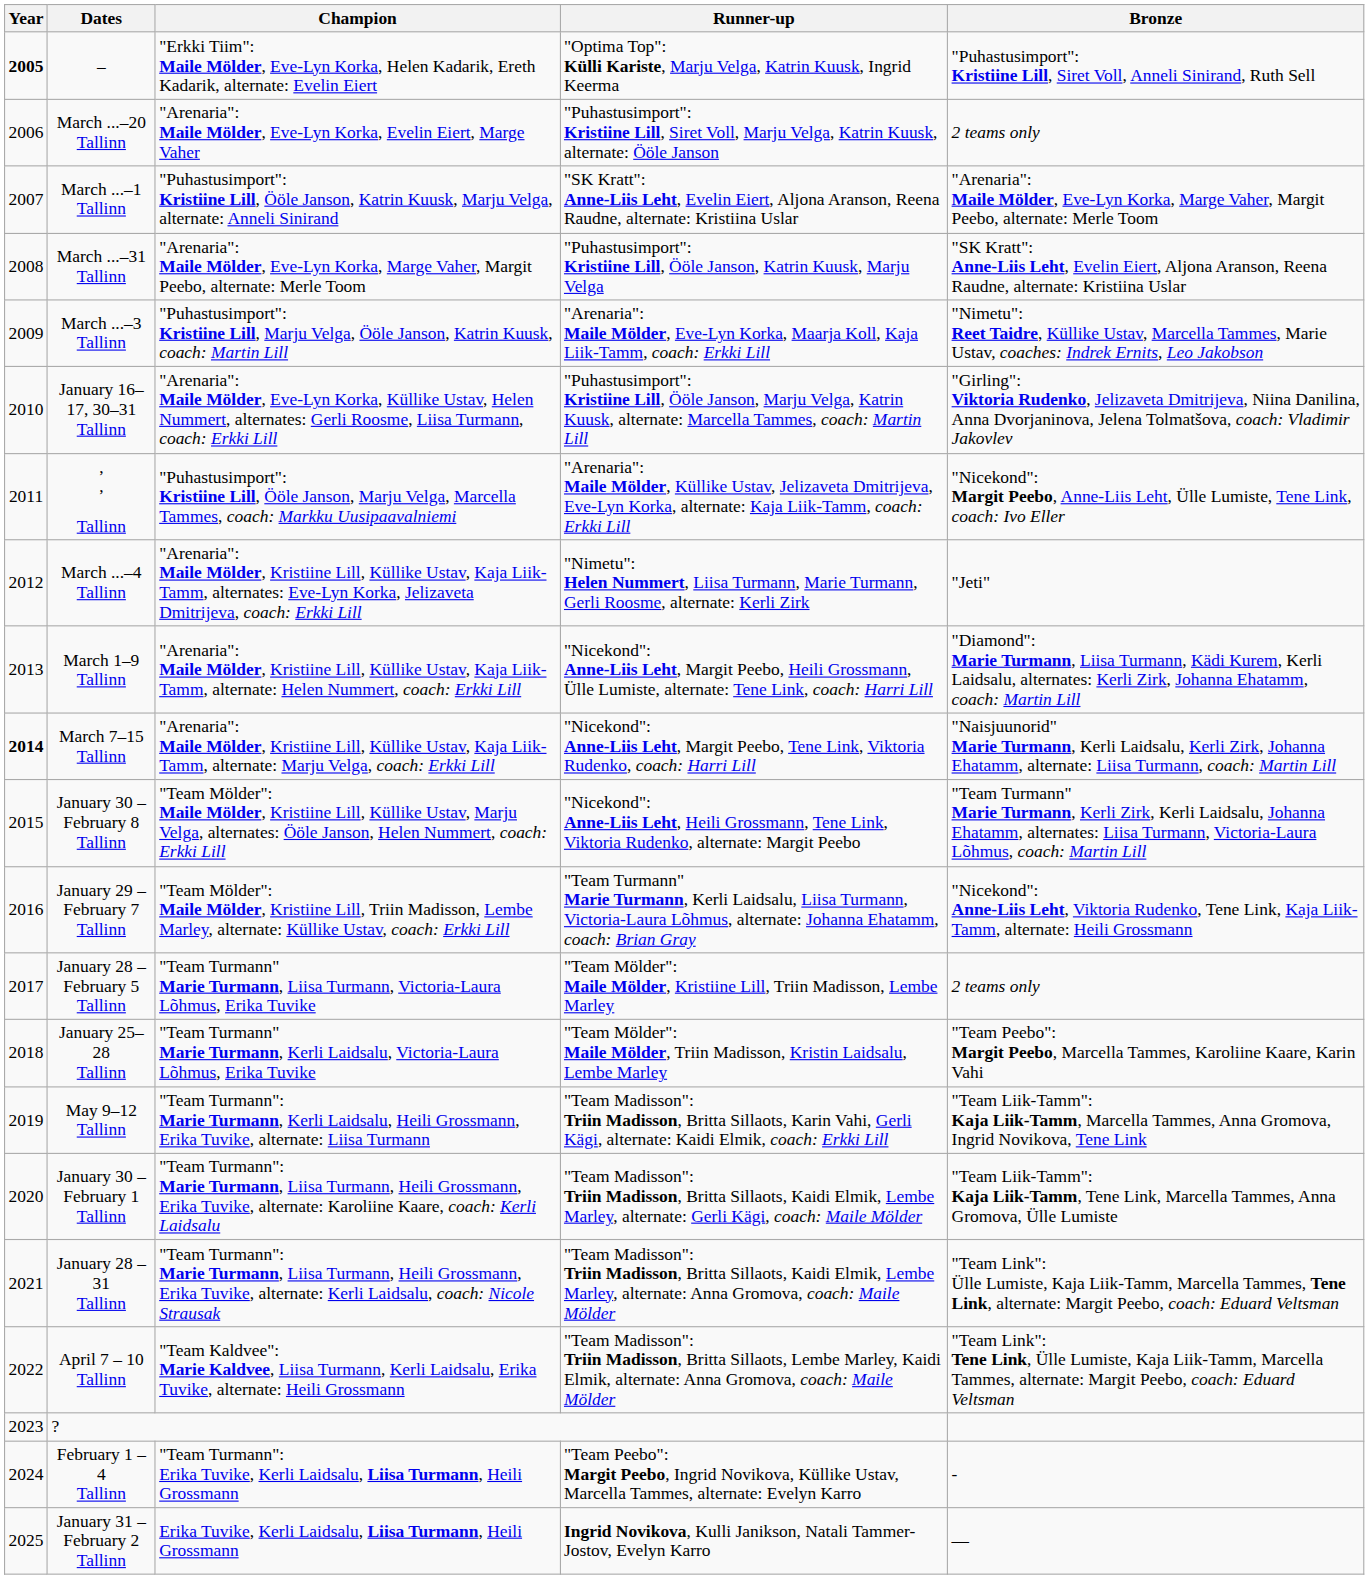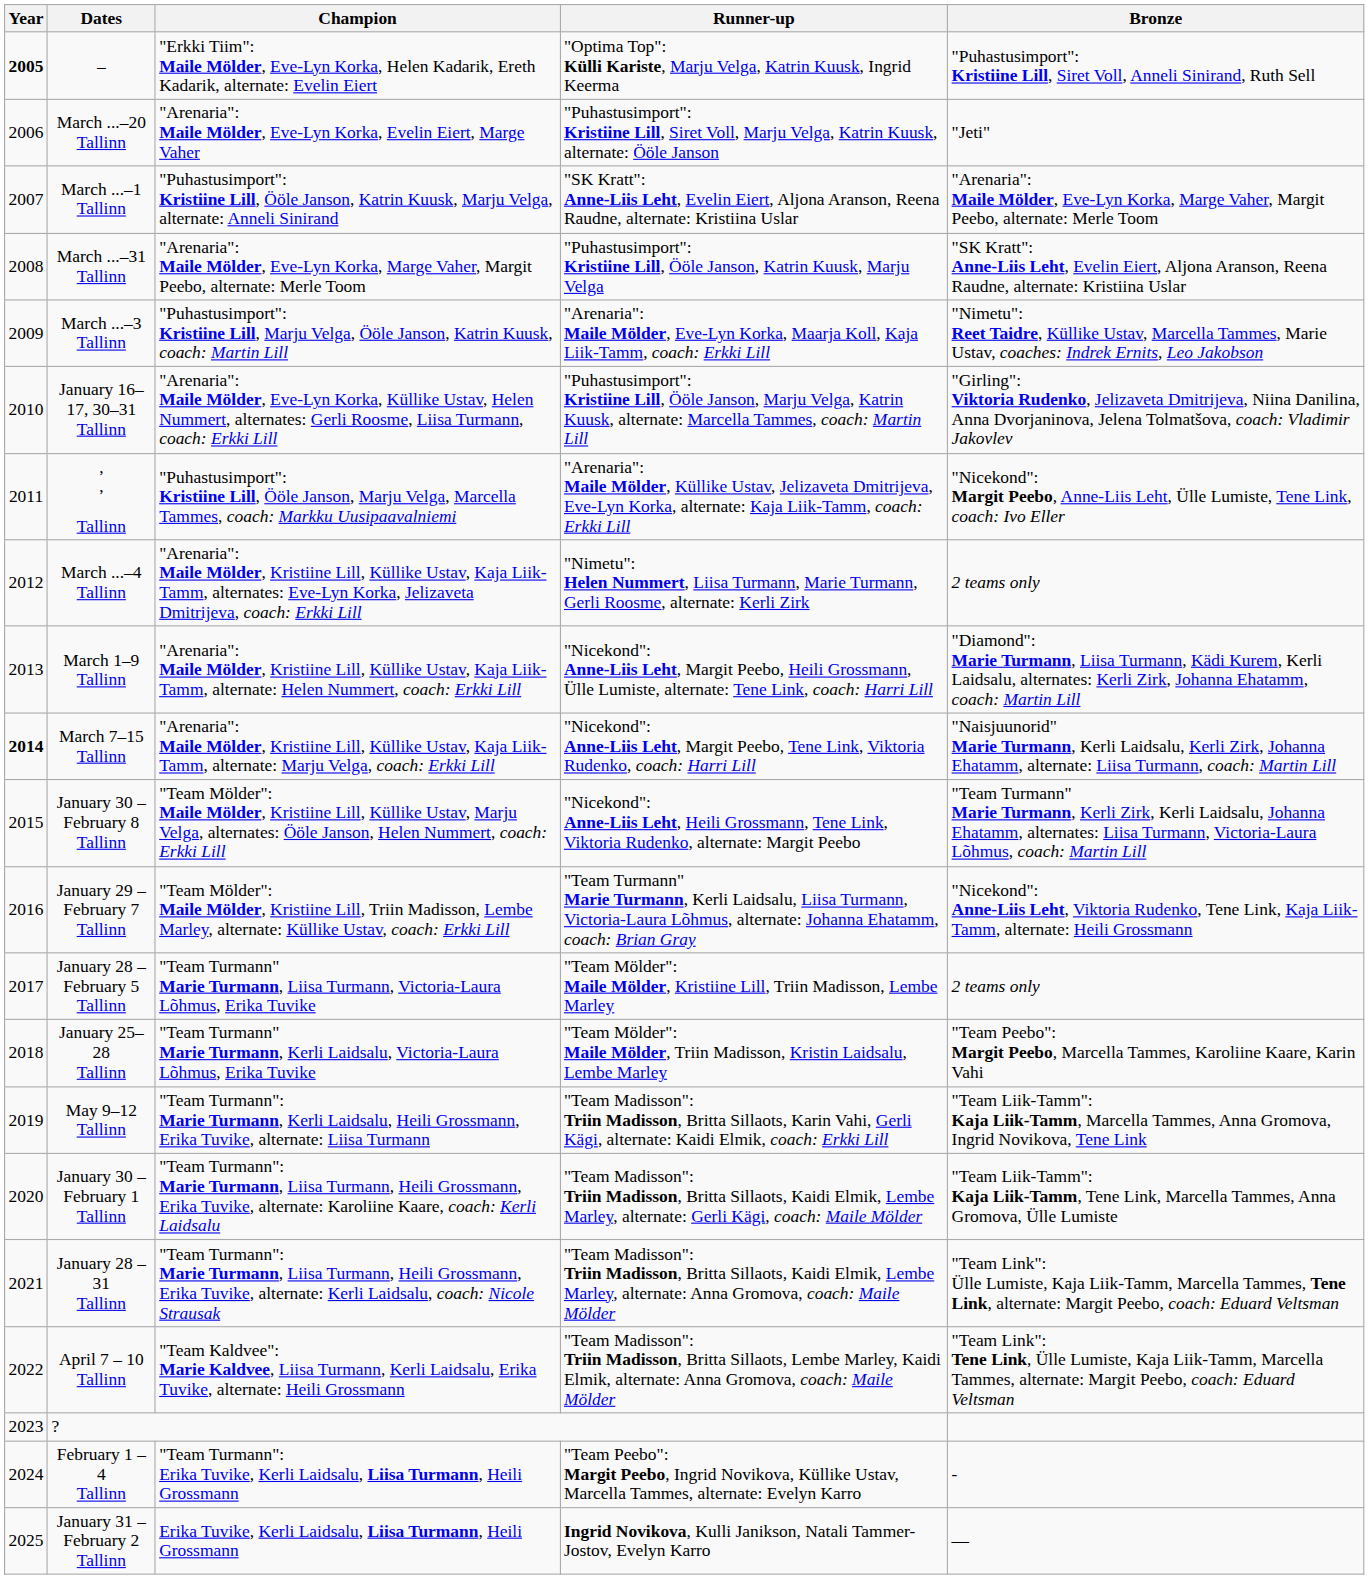(996, 132) 2 teams only -> (971, 132) "Jeti"
(971, 582) "Jeti" -> (996, 582) 2 teams only
